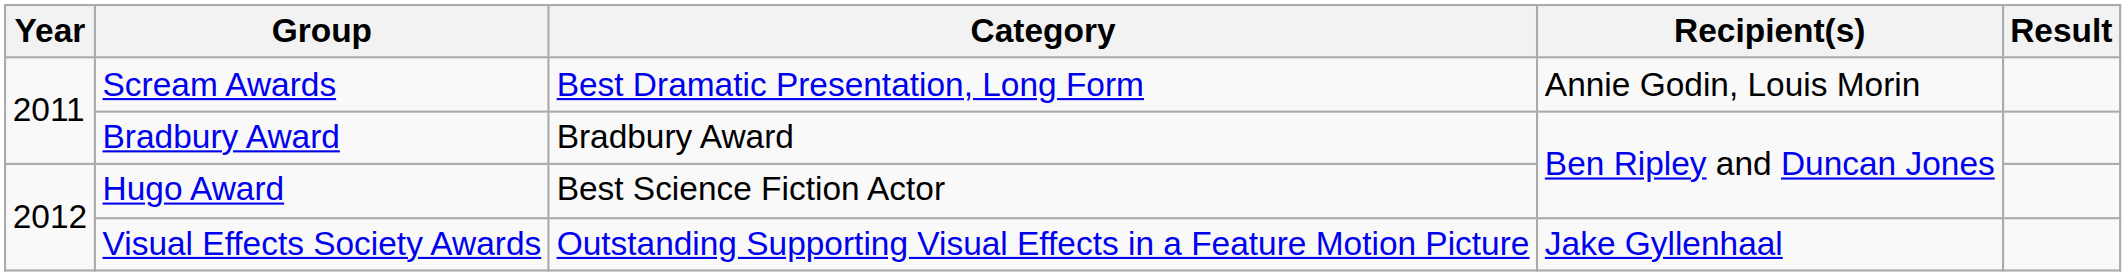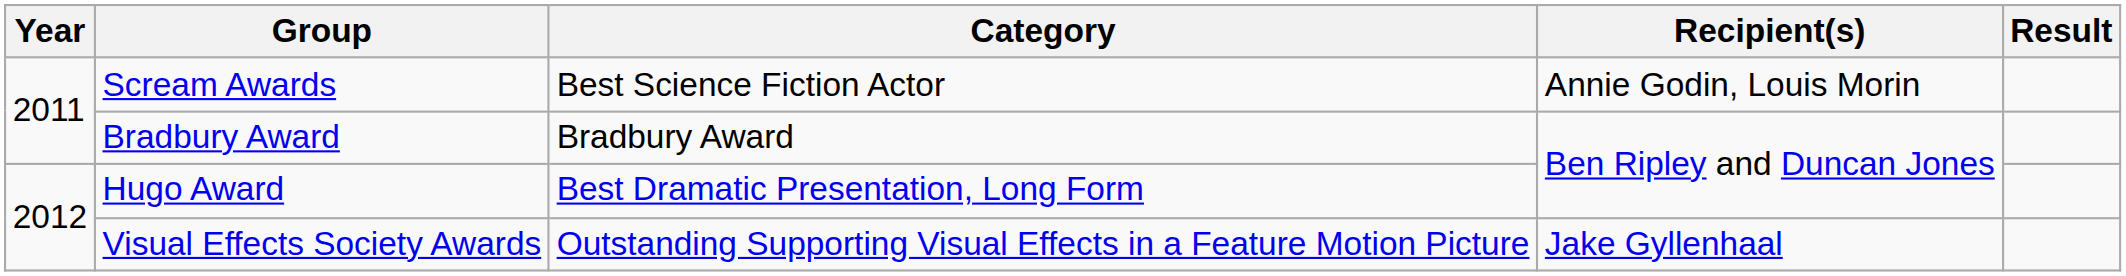(850, 84) Best Dramatic Presentation, Long Form -> (751, 84) Best Science Fiction Actor
(751, 190) Best Science Fiction Actor -> (850, 190) Best Dramatic Presentation, Long Form
